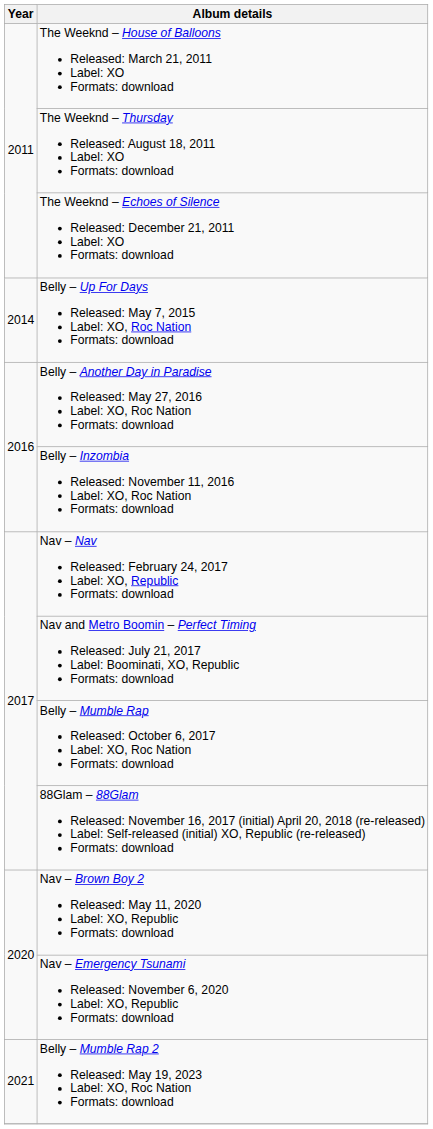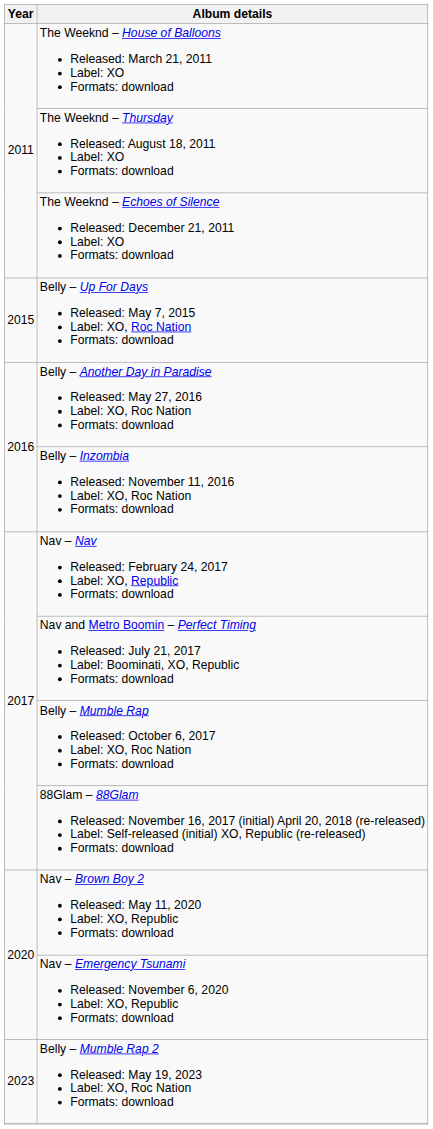(21, 320) 2014 -> (21, 320) 2015
(21, 1081) 2021 -> (21, 1081) 2023
